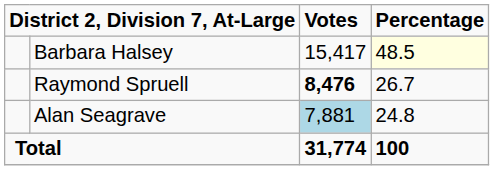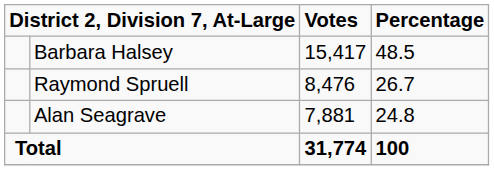(395, 52) lightyellow background -> (395, 52) no background
(330, 84) bold -> (330, 84) normal
(330, 116) lightblue background -> (330, 116) no background
